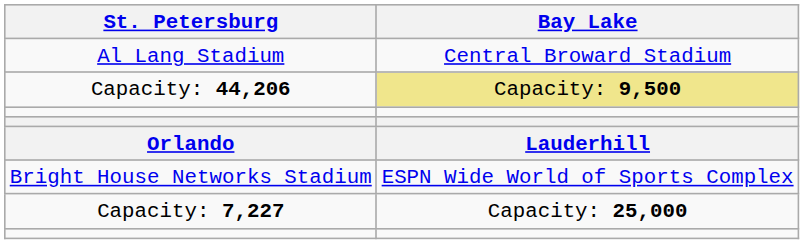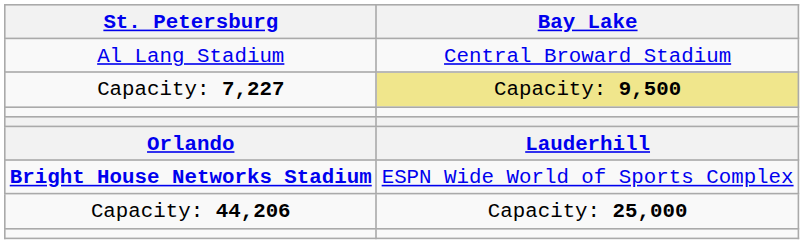(191, 90) Capacity: 44,206 -> (191, 90) Capacity: 7,227
(191, 177) normal -> (191, 177) bold
(191, 211) Capacity: 7,227 -> (191, 211) Capacity: 44,206
